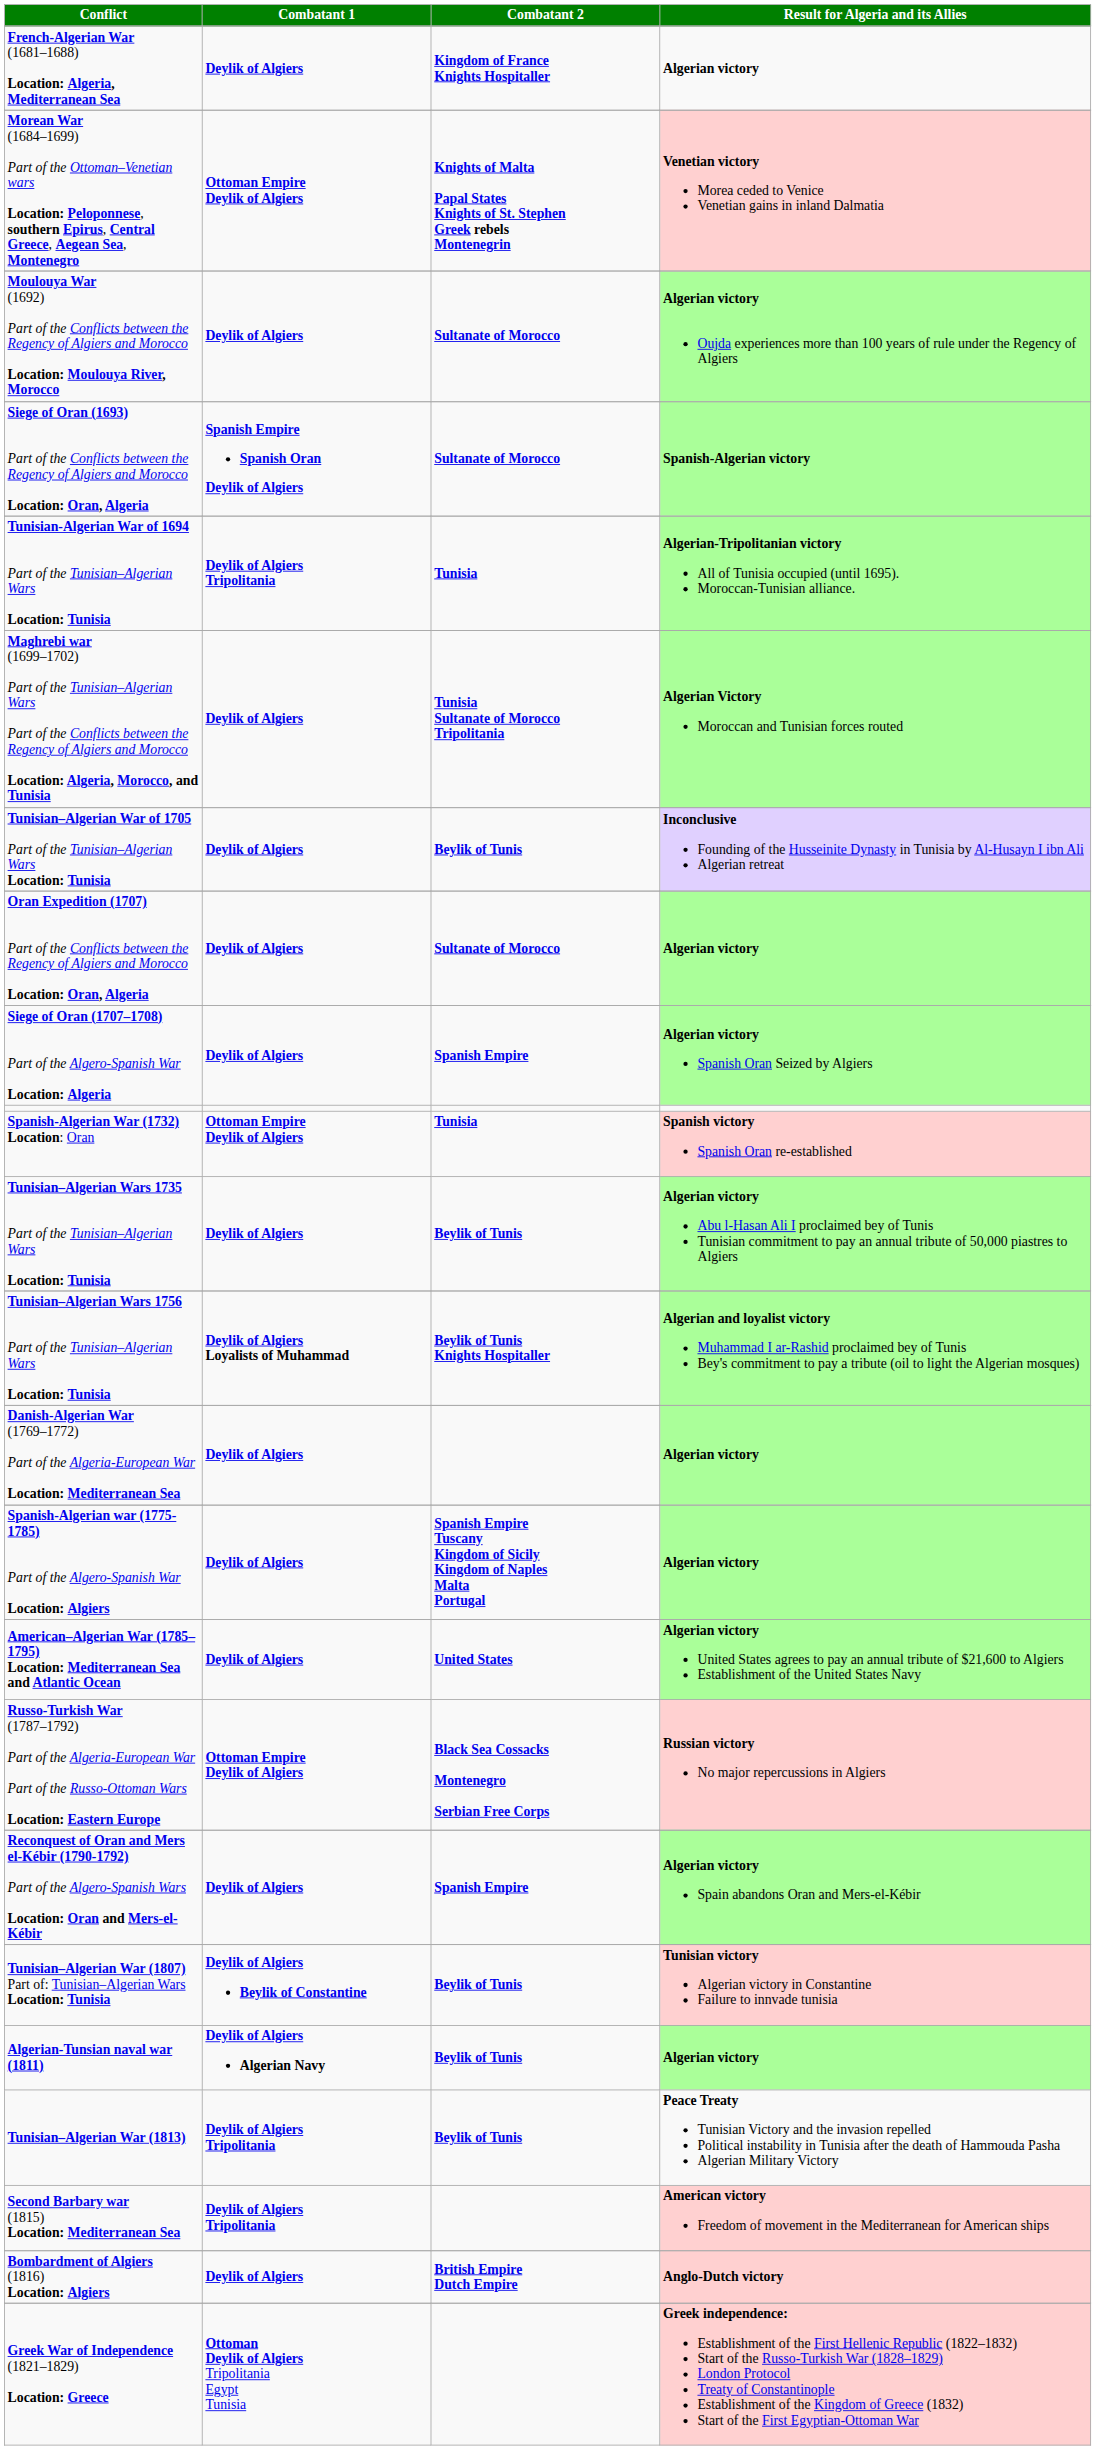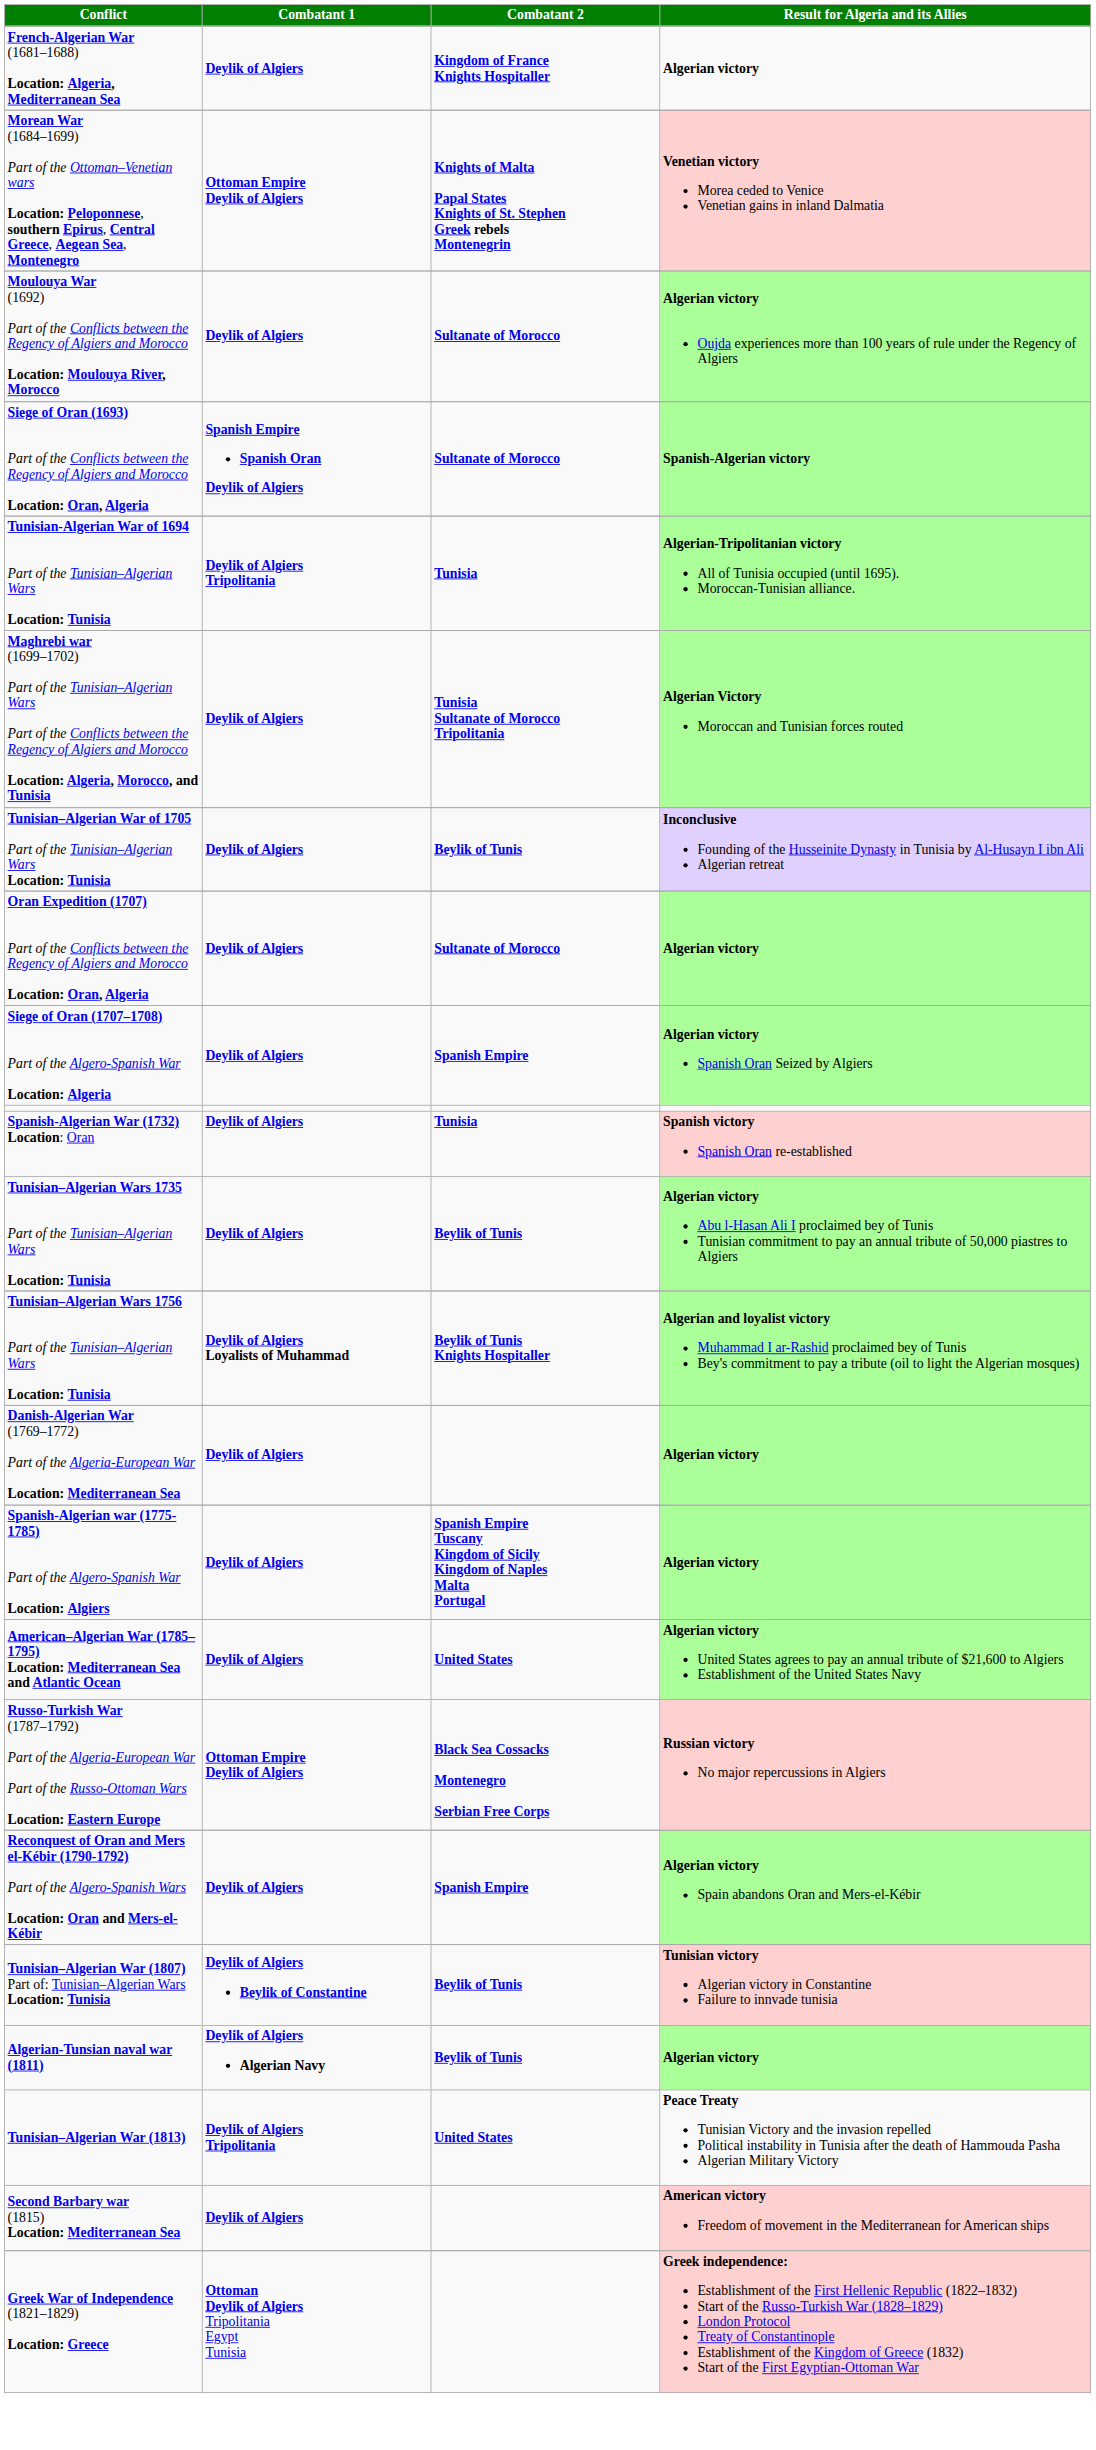(256, 1130) Ottoman Empire Deylik of Algiers -> (254, 1122) Deylik of Algiers
(478, 2137) Beylik of Tunis -> (473, 2137) United States
(254, 2218) Deylik of Algiers Tripolitania -> (254, 2218) Deylik of Algiers
- row: (80, 2276)
